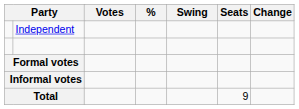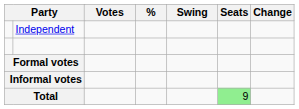(245, 96) no background -> (245, 96) lightgreen background
